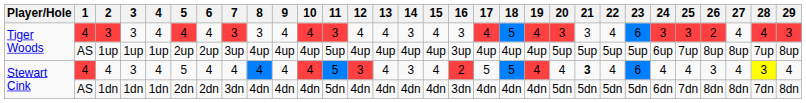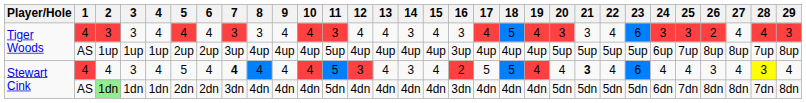(234, 70) normal -> (234, 70) bold
(108, 88) no background -> (108, 88) lightgreen background
